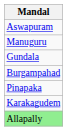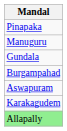(30, 27) Aswapuram -> (24, 27) Pinapaka
(24, 88) Pinapaka -> (30, 88) Aswapuram
